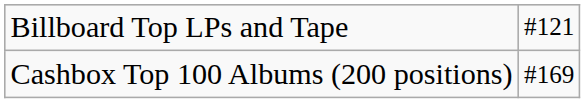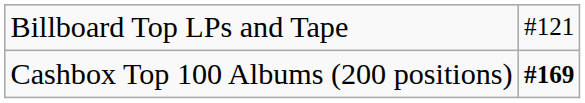(549, 73) normal -> (549, 73) bold
